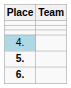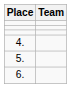(20, 43) lightblue background -> (20, 43) no background
(20, 59) bold -> (20, 59) normal
(20, 75) bold -> (20, 75) normal
